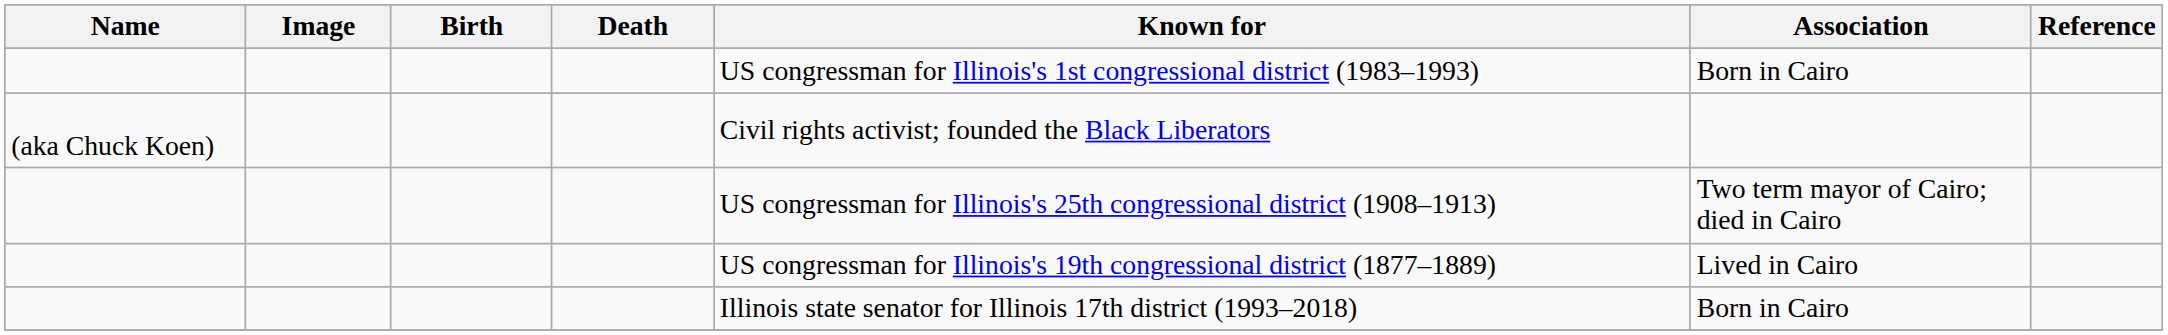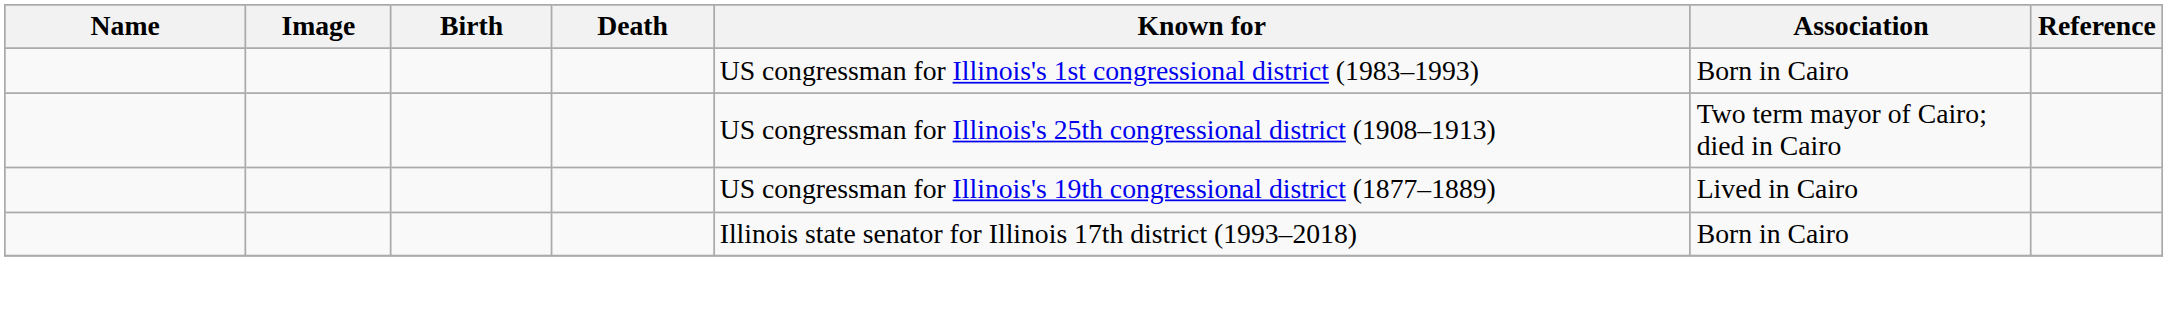- row: (113, 145)
